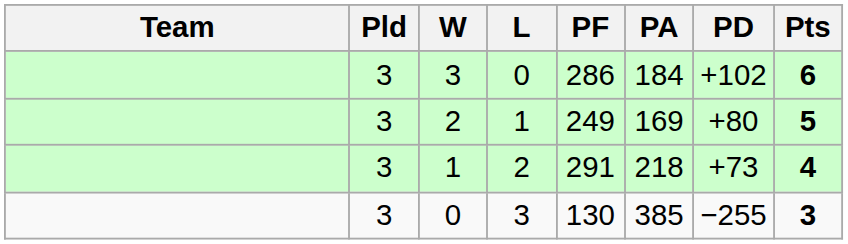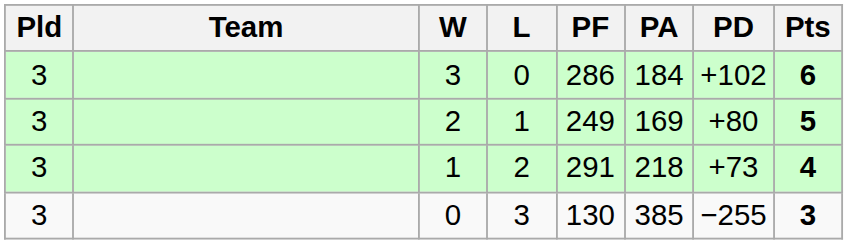columns swapped: (177, 27) <-> (384, 27)
